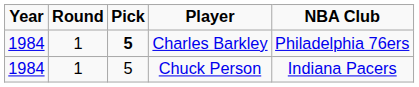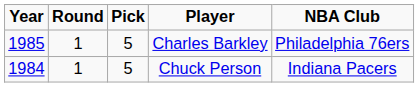(26, 43) 1984 -> (26, 43) 1985
(128, 43) bold -> (128, 43) normal
